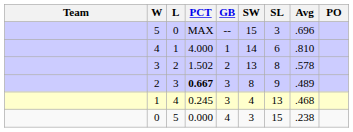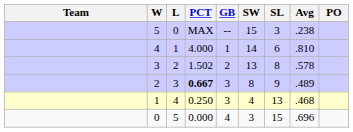(305, 30) .696 -> (305, 30) .238
(201, 100) 0.245 -> (201, 100) 0.250
(305, 118) .238 -> (305, 118) .696
